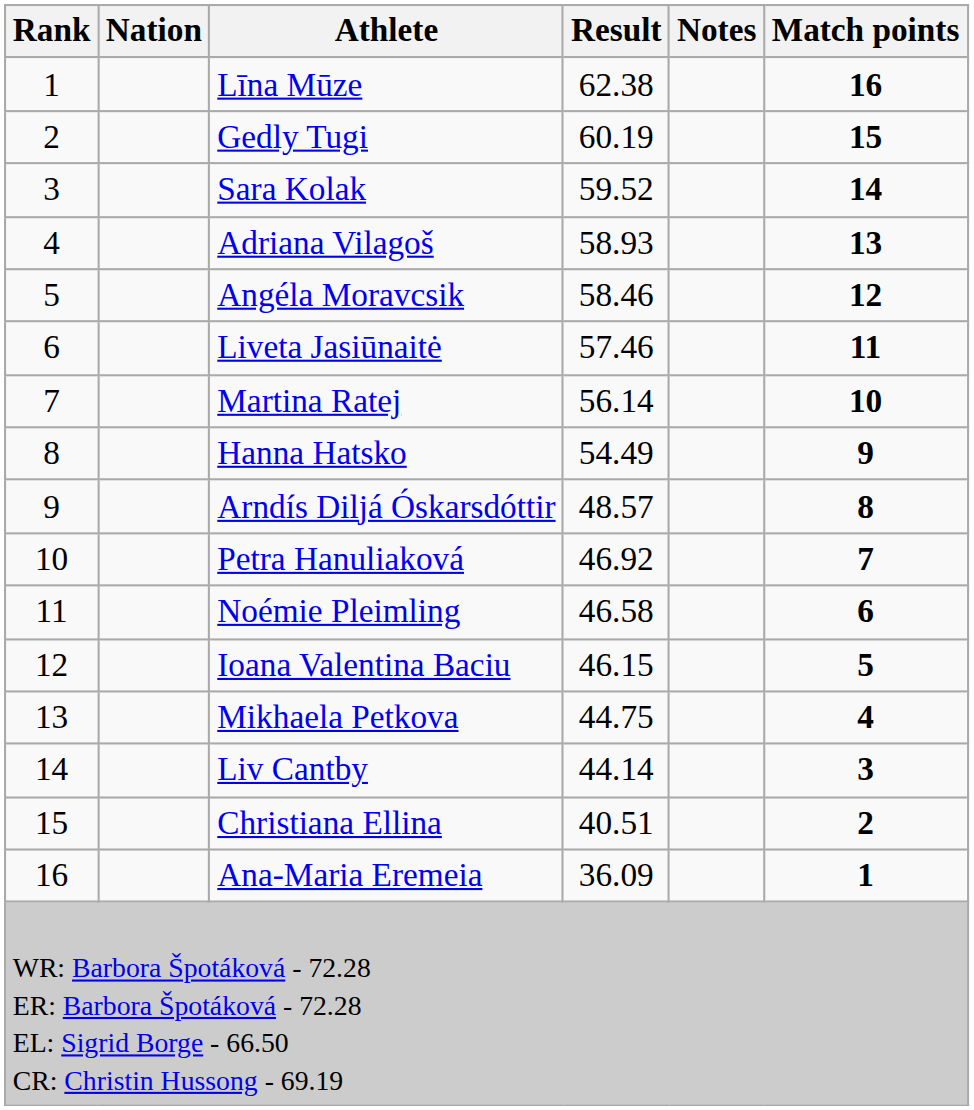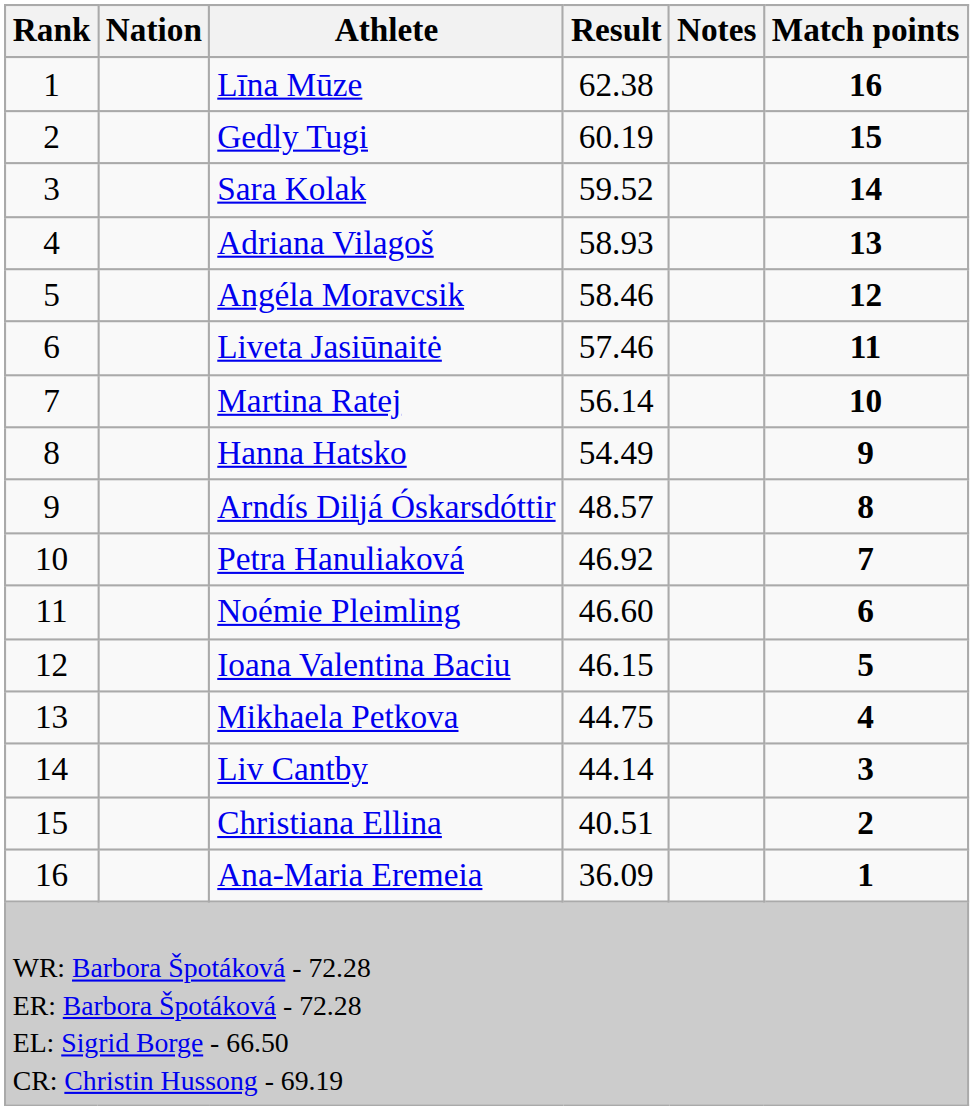(616, 611) 46.58 -> (616, 611) 46.60
